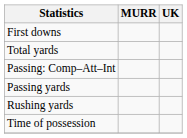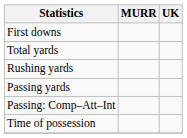rows swapped: (40, 105) <-> (61, 68)
